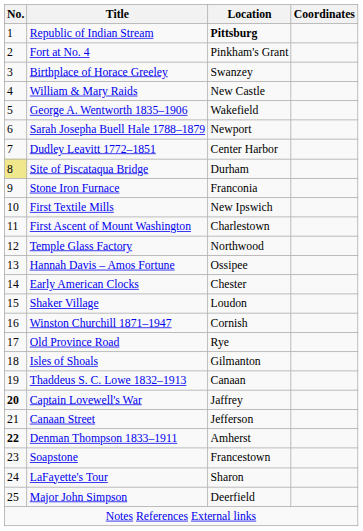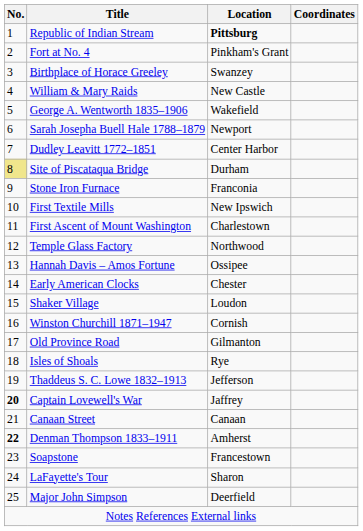(220, 342) Rye -> (236, 342) Gilmanton
(236, 361) Gilmanton -> (220, 361) Rye
(228, 381) Canaan -> (232, 381) Jefferson
(232, 419) Jefferson -> (228, 419) Canaan
